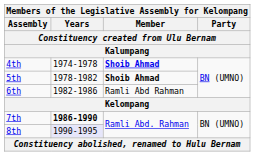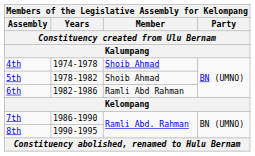(132, 64) bold -> (132, 64) normal
(132, 78) bold -> (132, 78) normal
(75, 118) bold -> (75, 118) normal
(75, 131) lavender background -> (75, 131) no background
